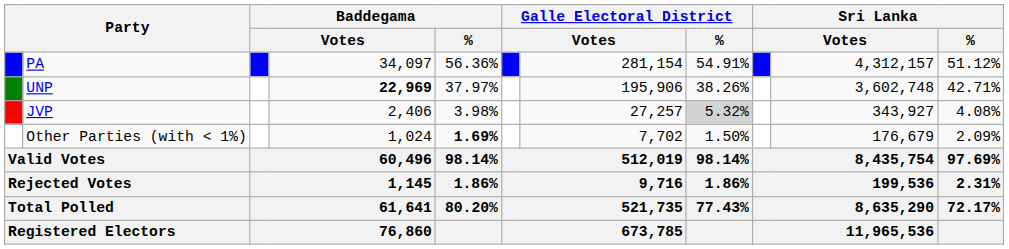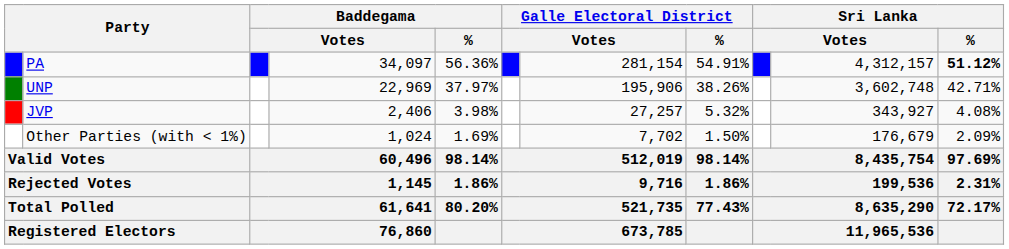(974, 64) normal -> (974, 64) bold
(405, 88) bold -> (405, 88) normal
(727, 112) lightgrey background -> (727, 112) no background
(476, 136) bold -> (476, 136) normal
